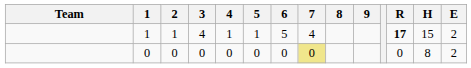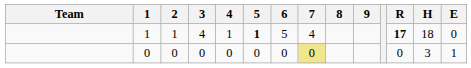(257, 33) normal -> (257, 33) bold
(427, 33) 15 -> (427, 33) 18
(454, 33) 2 -> (454, 33) 0
(427, 53) 8 -> (427, 53) 3
(454, 53) 2 -> (454, 53) 1
